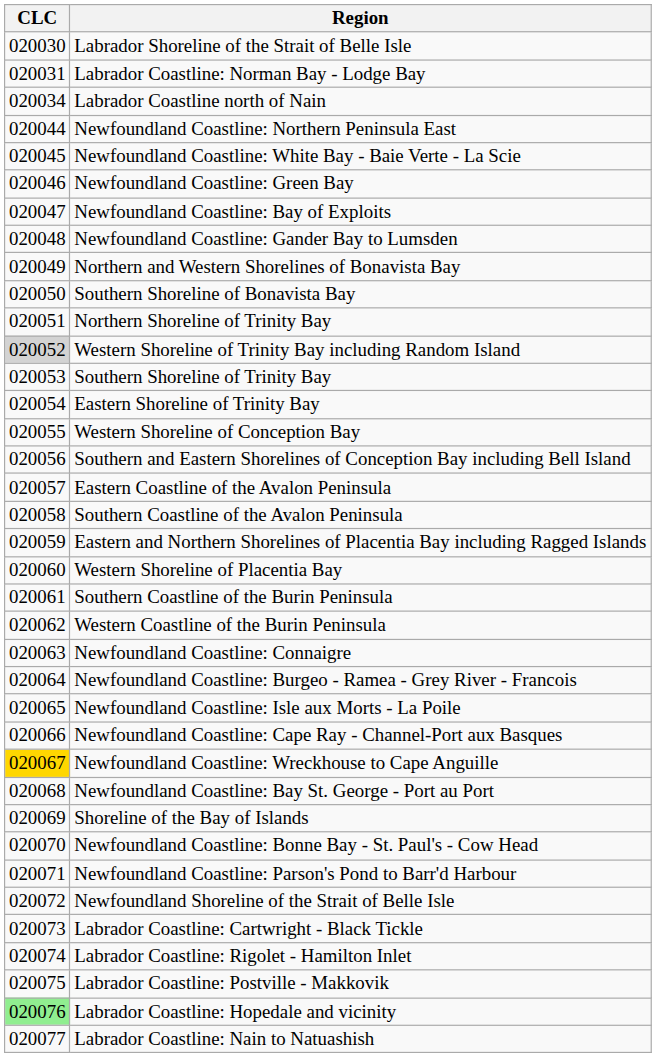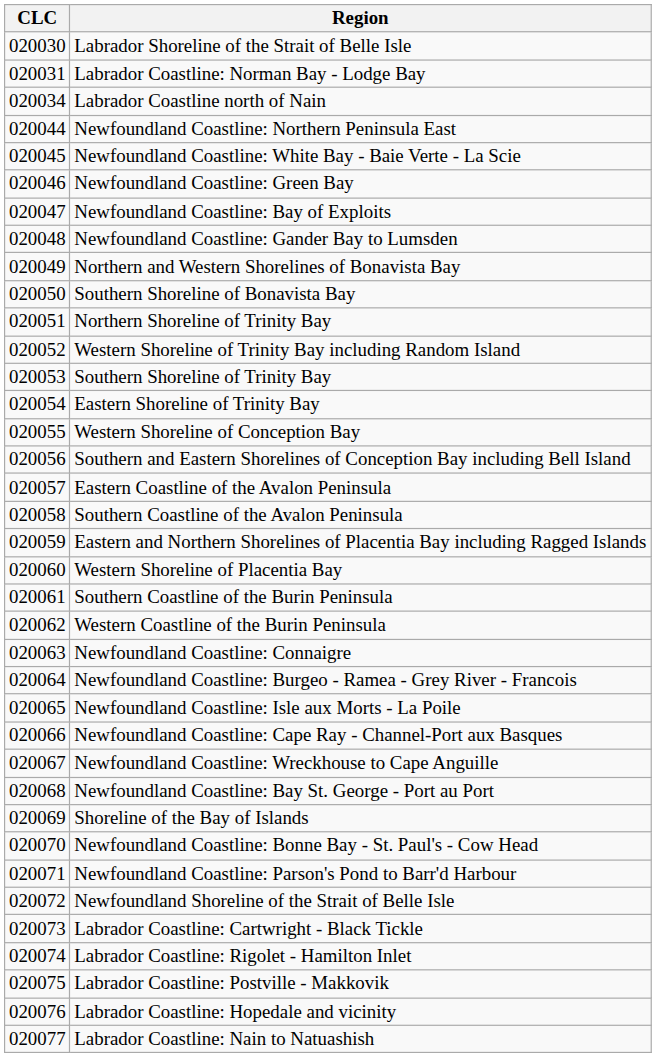(37, 349) lightgrey background -> (37, 349) no background
(37, 763) gold background -> (37, 763) no background
(37, 1011) lightgreen background -> (37, 1011) no background
